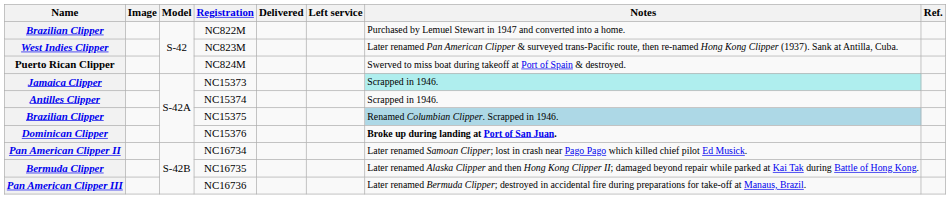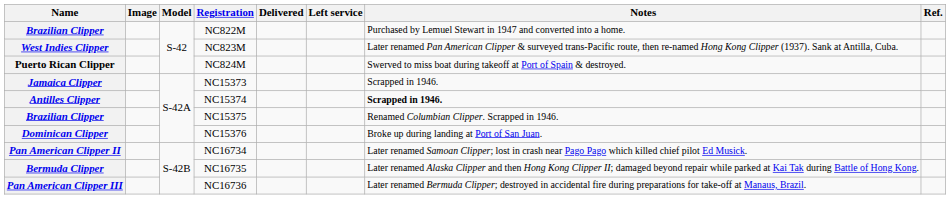(403, 82) paleturquoise background -> (403, 82) no background
(403, 99) normal -> (405, 99) bold
(463, 116) lightblue background -> (463, 116) no background
(462, 133) bold -> (455, 133) normal
